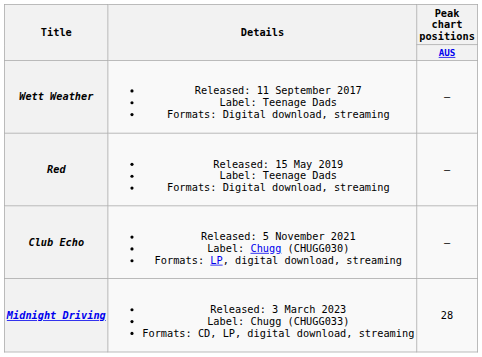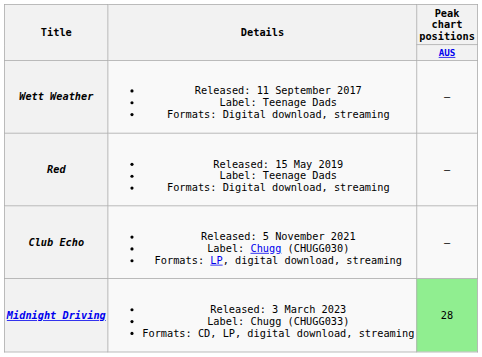(447, 315) no background -> (447, 315) lightgreen background
